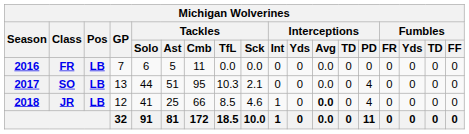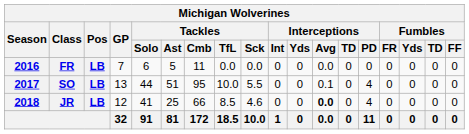(228, 84) 10.3 -> (228, 84) 10.0
(255, 84) 2.1 -> (255, 84) 5.5
(326, 84) 0.0 -> (326, 84) 0.1
(278, 102) 1 -> (278, 102) 0
